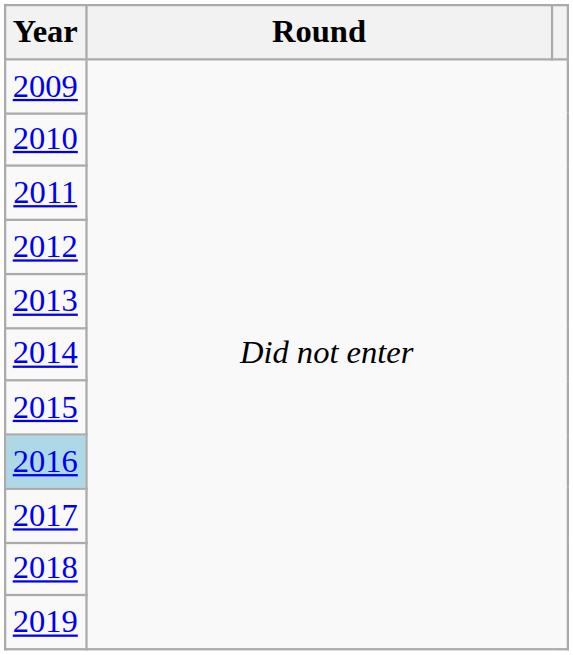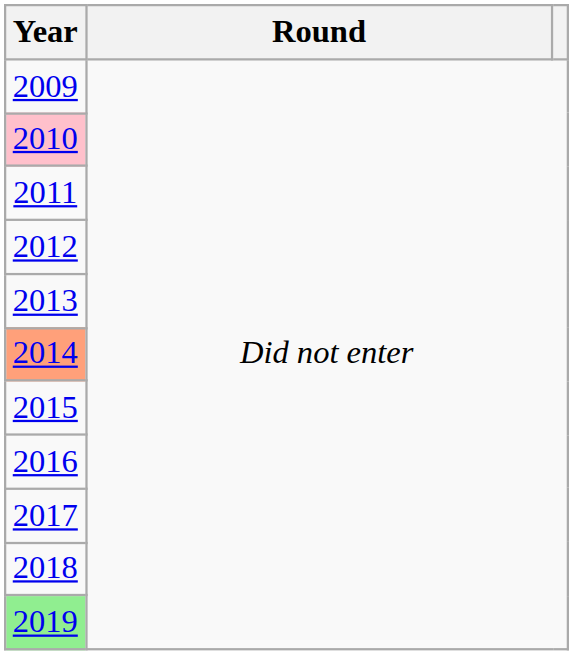(45, 139) no background -> (45, 139) pink background
(45, 353) no background -> (45, 353) lightsalmon background
(45, 461) lightblue background -> (45, 461) no background
(45, 622) no background -> (45, 622) lightgreen background
